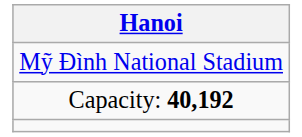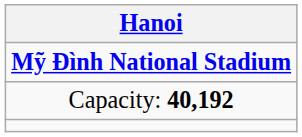(151, 61) normal -> (151, 61) bold
